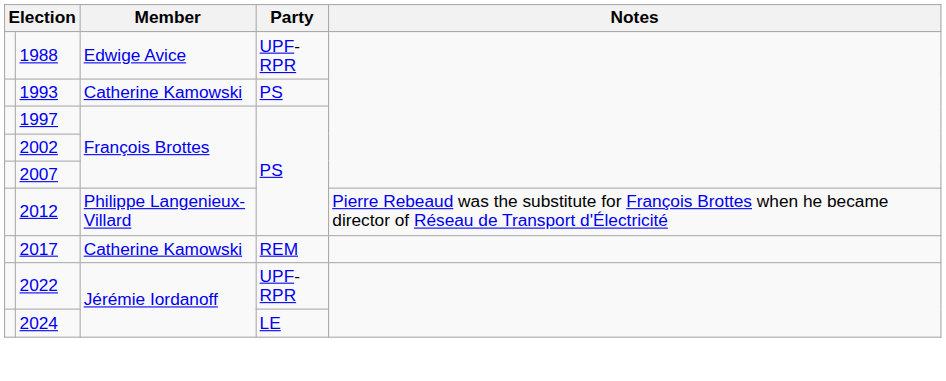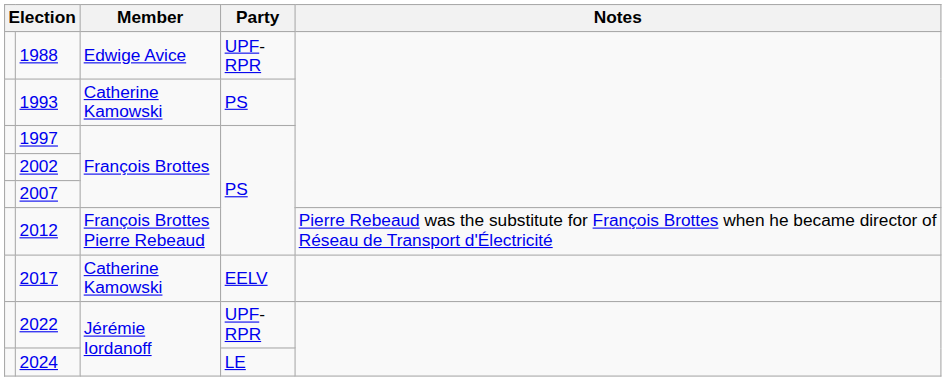(164, 211) Philippe Langenieux-Villard -> (147, 231) François Brottes Pierre Rebeaud
(279, 248) REM -> (246, 278) EELV
